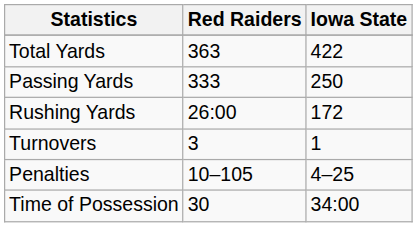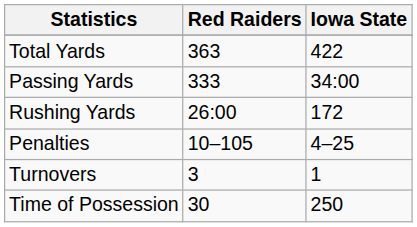(327, 81) 250 -> (335, 81) 34:00
rows swapped: (49, 174) <-> (53, 143)
(335, 205) 34:00 -> (327, 205) 250
